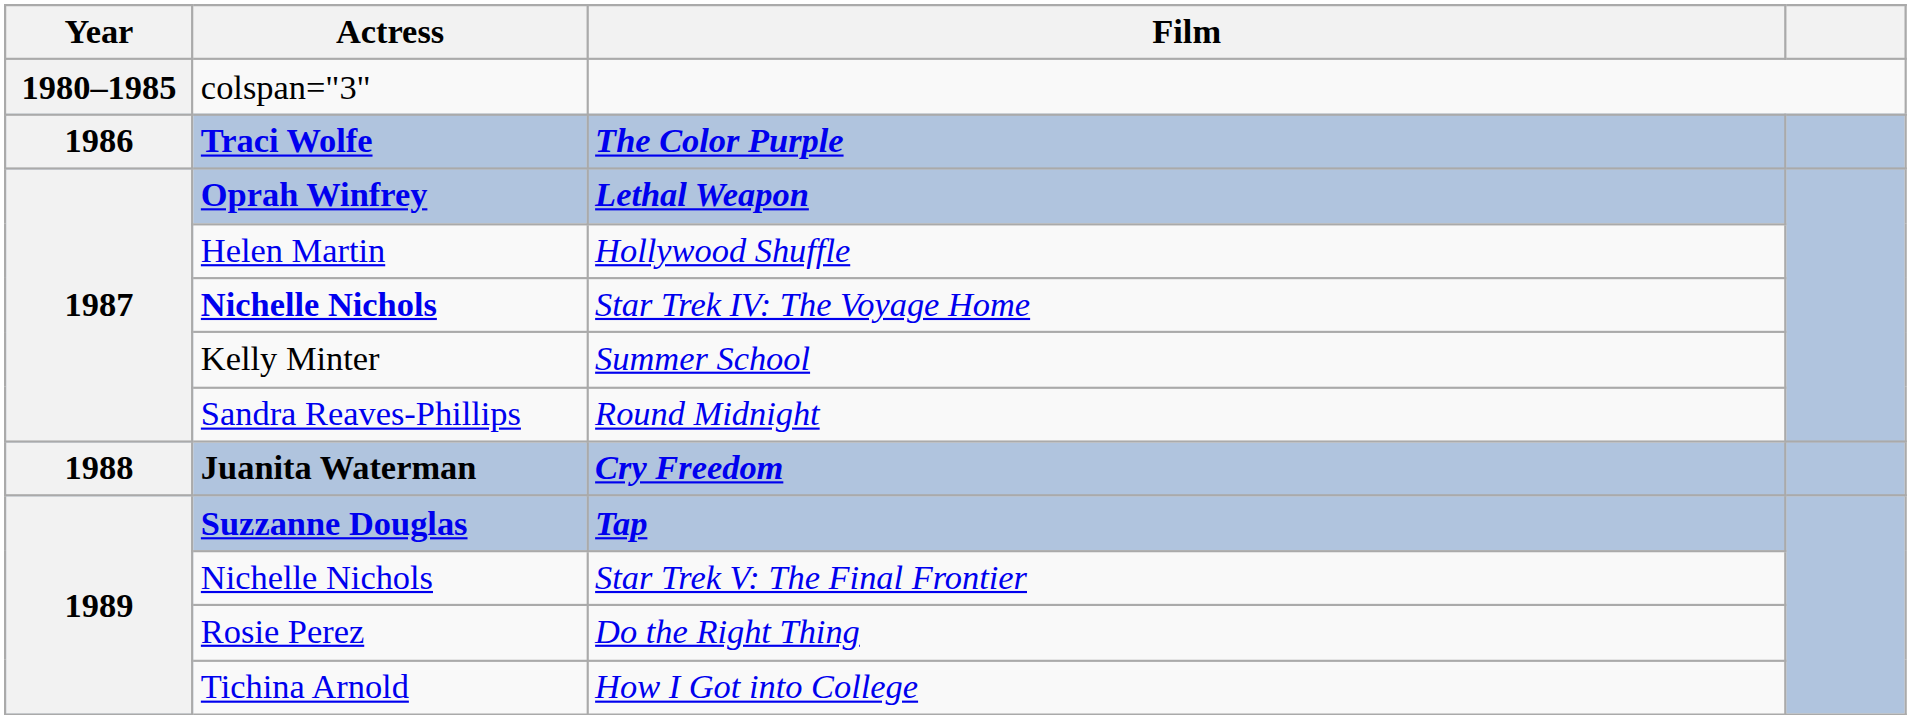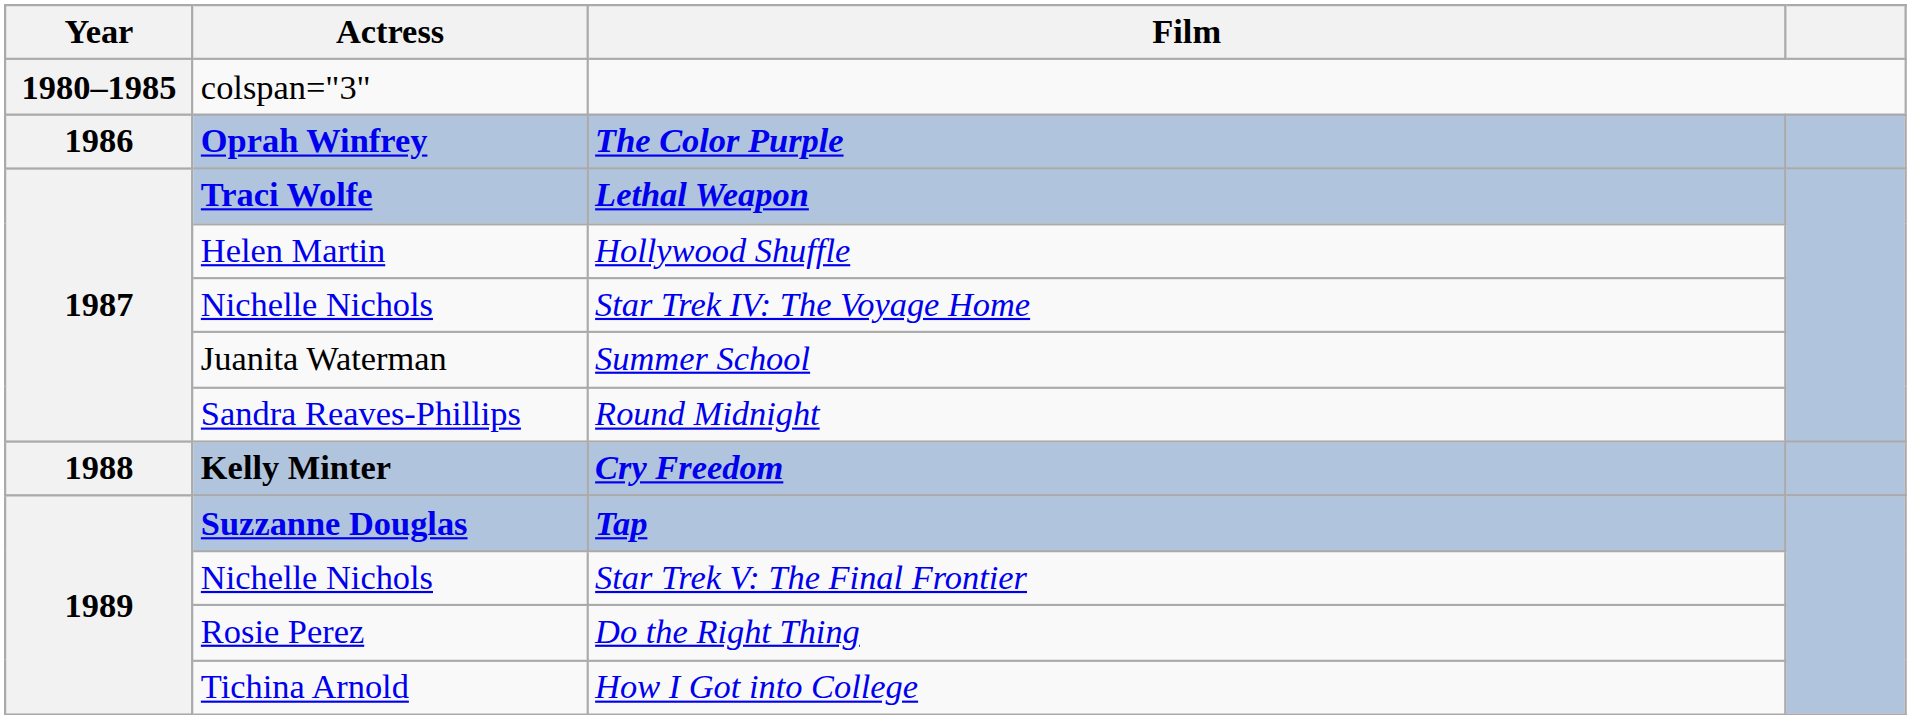(287, 140) Traci Wolfe -> (314, 140) Oprah Winfrey
(314, 195) Oprah Winfrey -> (287, 195) Traci Wolfe
(319, 304) bold -> (317, 304) normal
(290, 359) Kelly Minter -> (324, 359) Juanita Waterman
(339, 468) Juanita Waterman -> (296, 468) Kelly Minter
